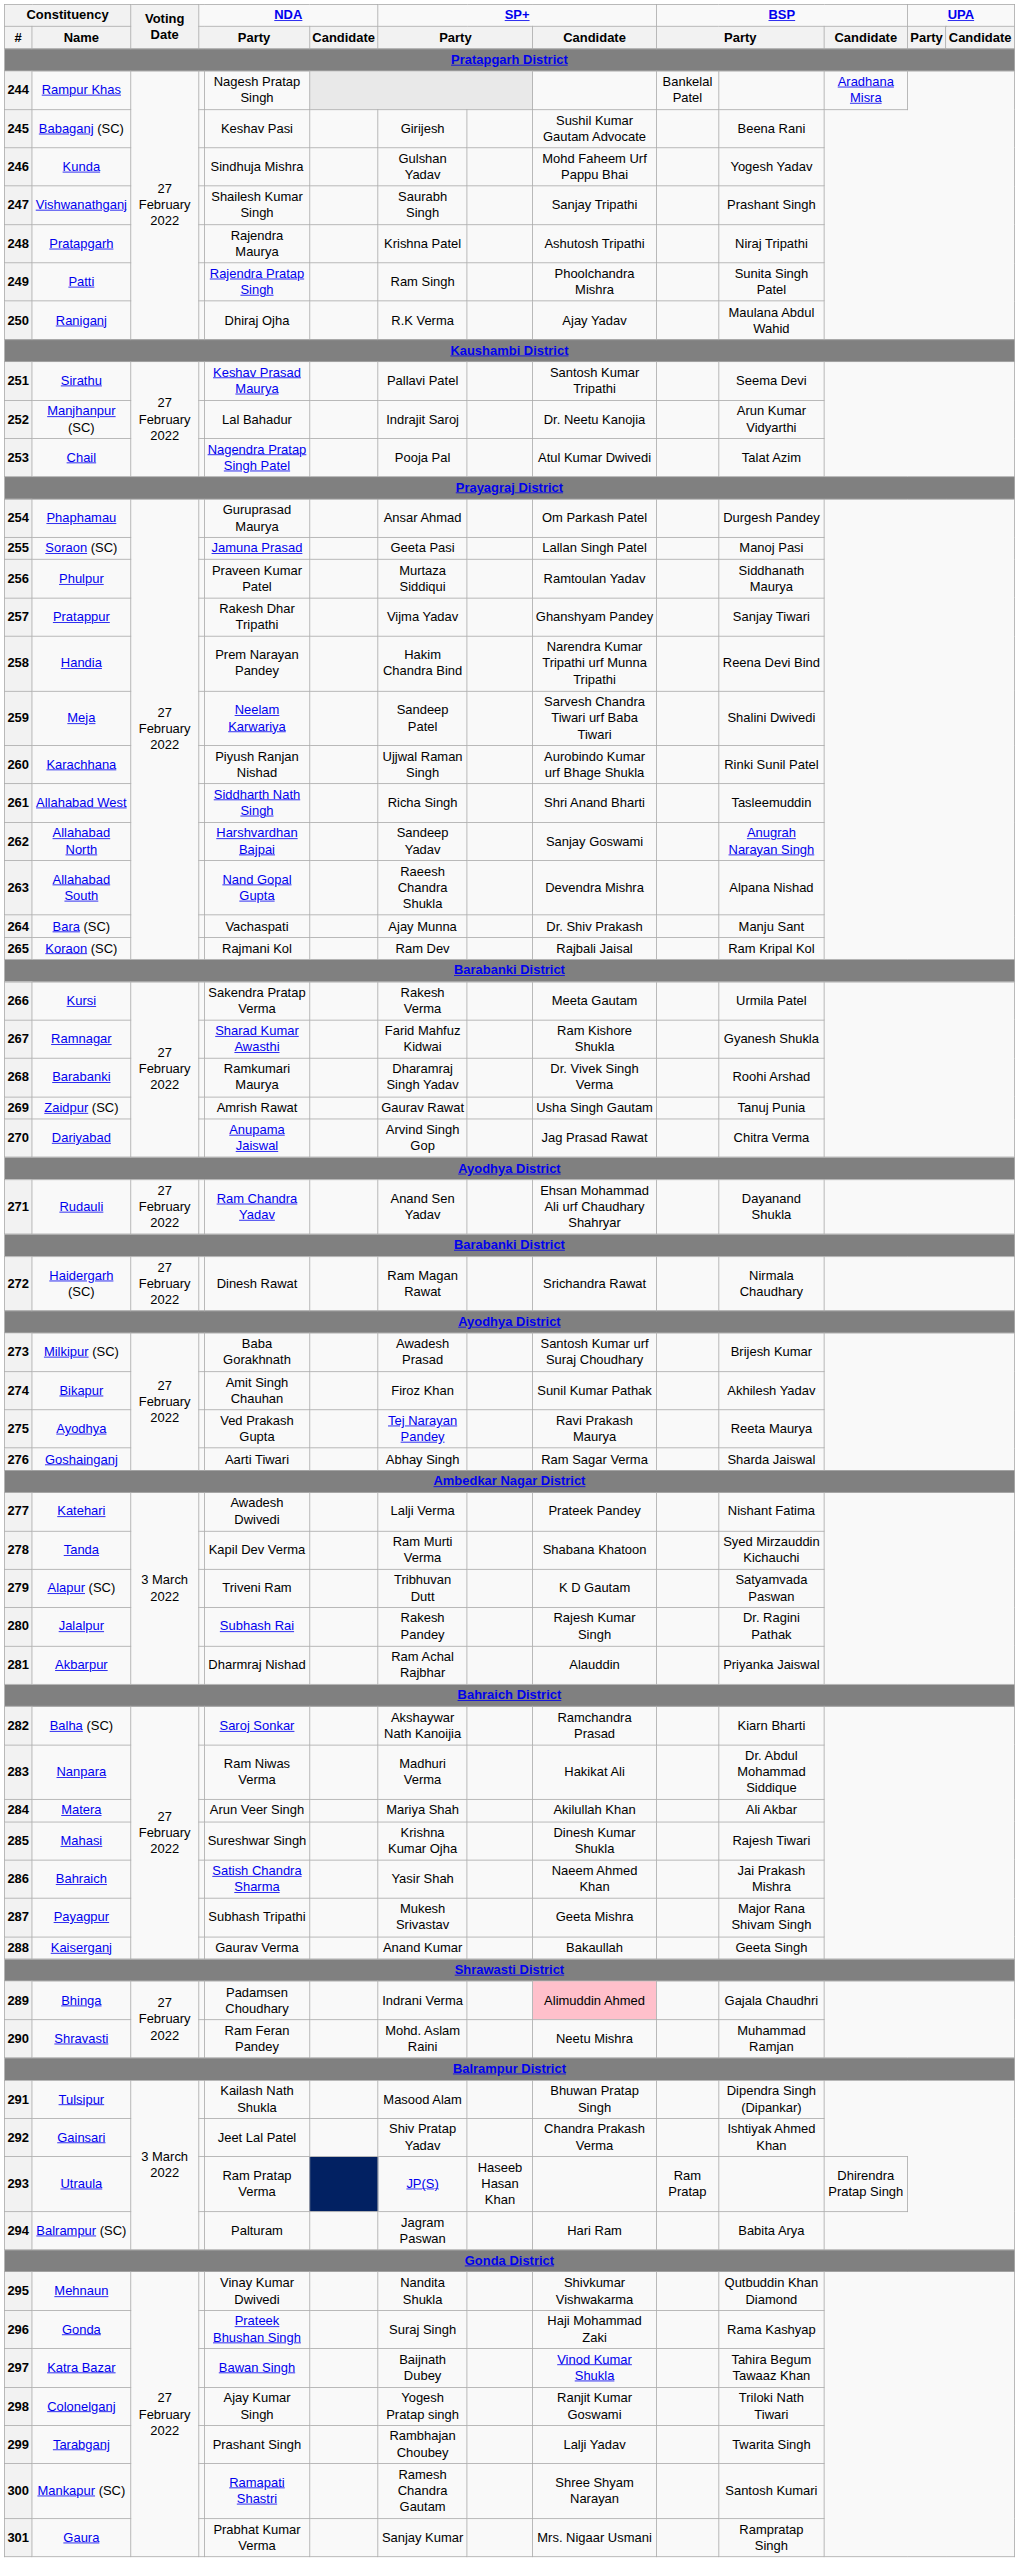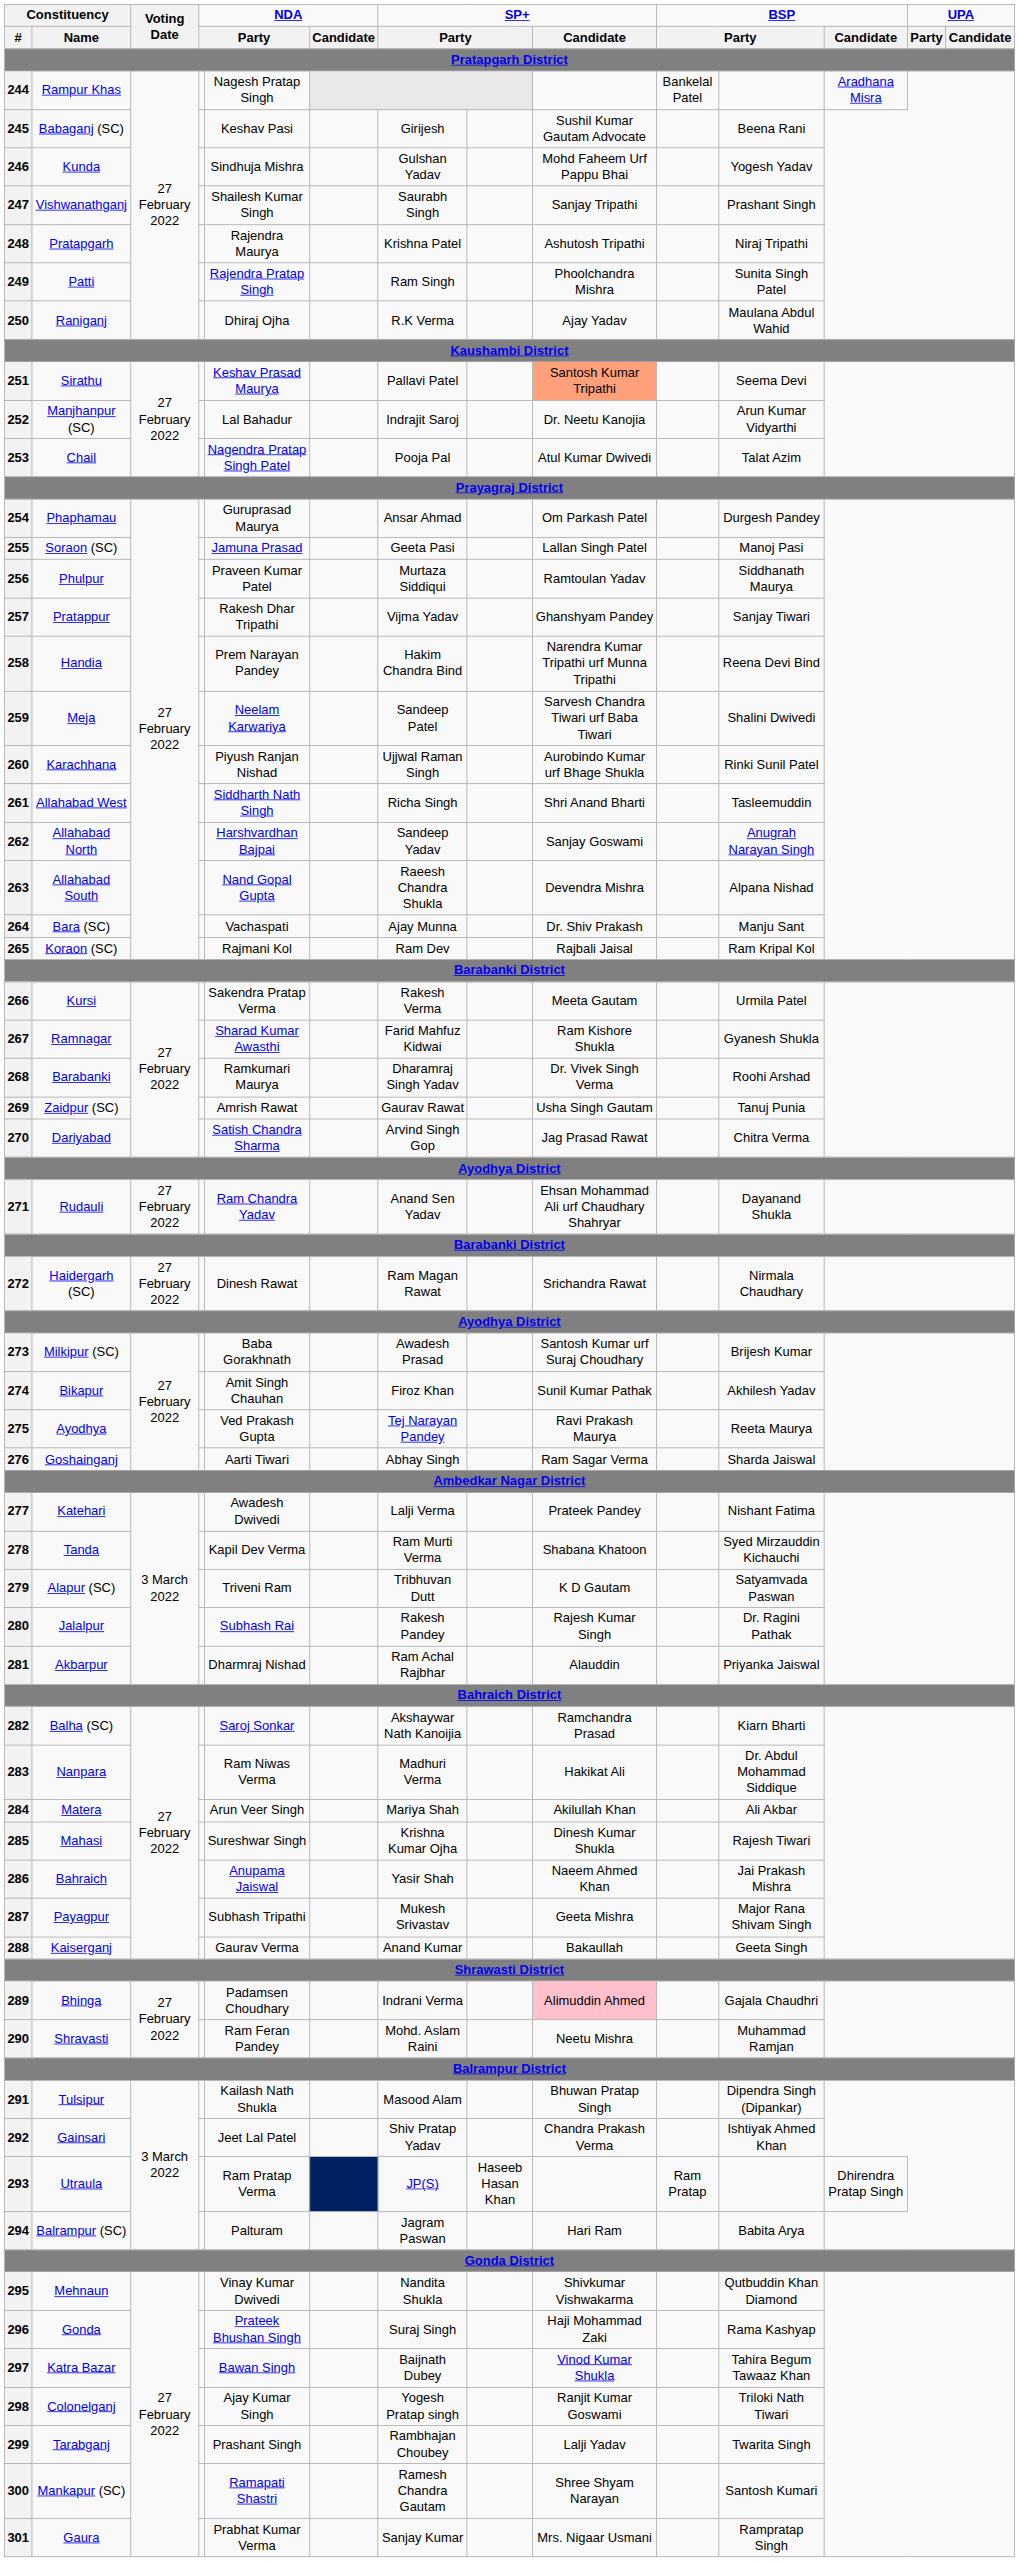(595, 380) no background -> (595, 380) lightsalmon background
(257, 1138) Anupama Jaiswal -> (257, 1138) Satish Chandra Sharma
(257, 1879) Satish Chandra Sharma -> (257, 1879) Anupama Jaiswal
